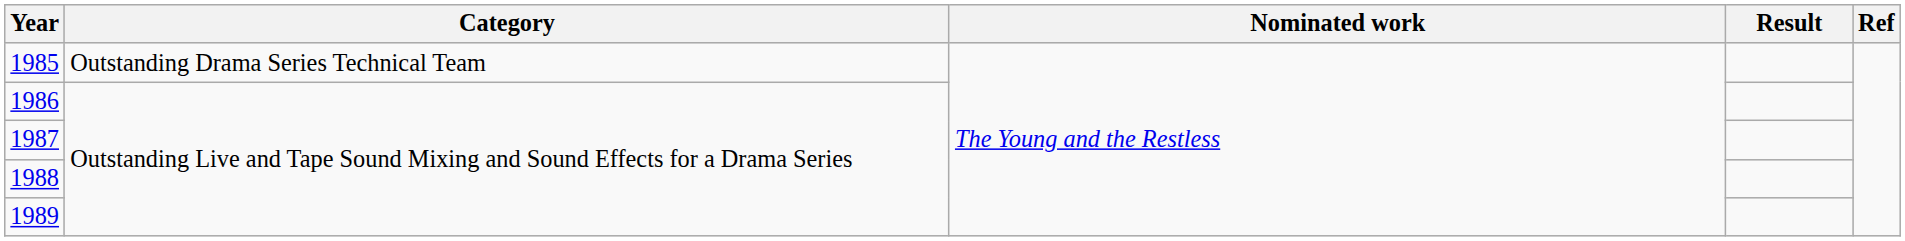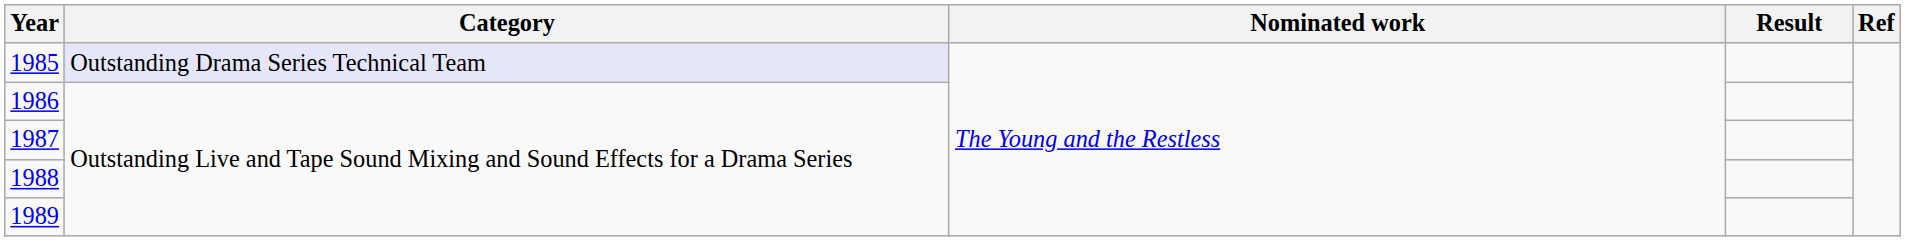(278, 62) no background -> (278, 62) lavender background
